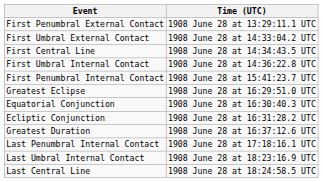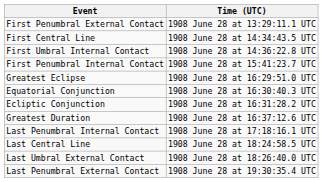- row: (78, 38)
- row: (75, 158)
+ row: (75, 158)
+ row: (83, 171)
